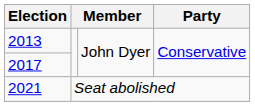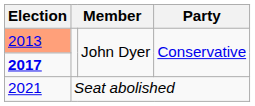(25, 40) no background -> (25, 40) lightsalmon background
(25, 64) normal -> (25, 64) bold
